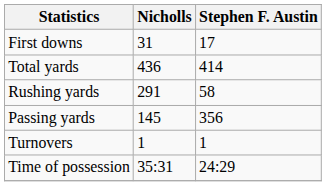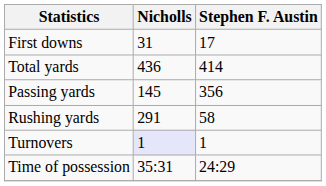rows swapped: (54, 92) <-> (51, 117)
(141, 142) no background -> (141, 142) lavender background
